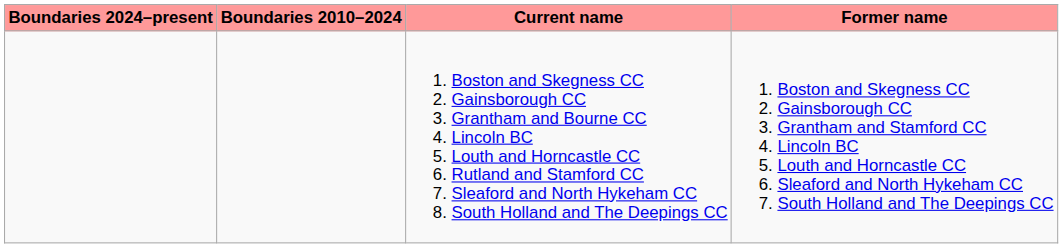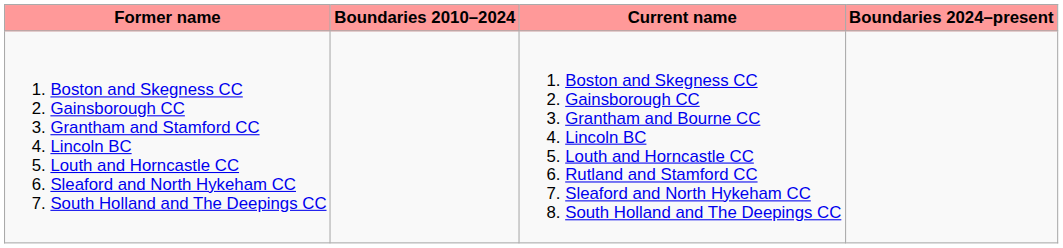columns swapped: (894, 17) <-> (111, 17)
